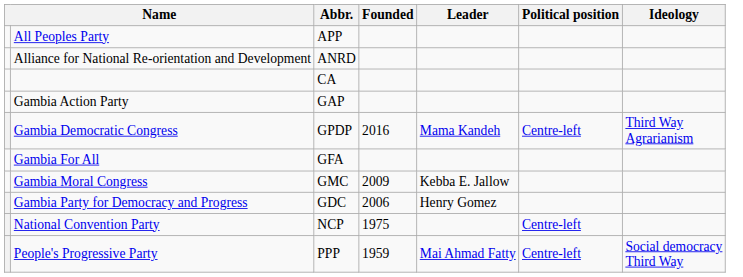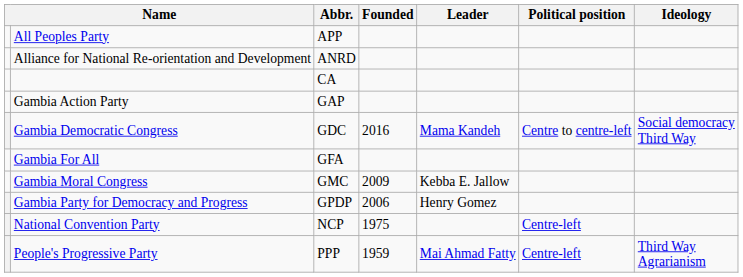(335, 130) GPDP -> (332, 130) GDC
(551, 130) Centre-left -> (577, 130) Centre to centre-left
(659, 130) Third Way Agrarianism -> (686, 130) Social democracy Third Way
(332, 203) GDC -> (335, 203) GPDP
(674, 253) Social democracy Third Way -> (672, 253) Third Way Agrarianism
